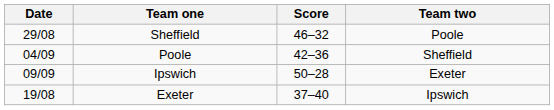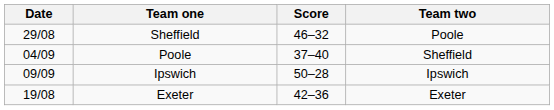(311, 54) 42–36 -> (311, 54) 37–40
(447, 74) Exeter -> (447, 74) Ipswich
(311, 94) 37–40 -> (311, 94) 42–36
(447, 94) Ipswich -> (447, 94) Exeter
